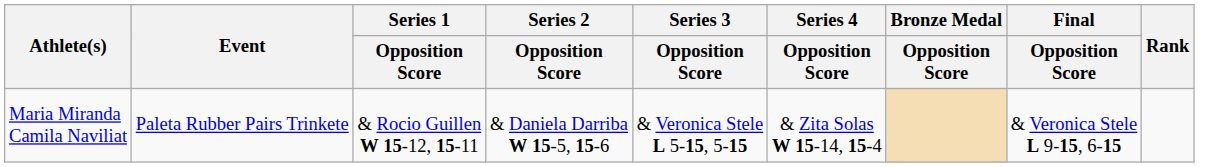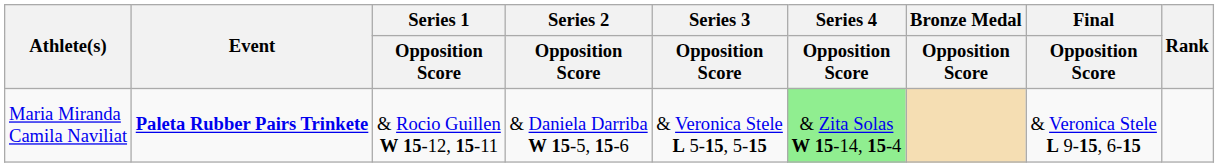(242, 125) normal -> (252, 125) bold
(827, 136) no background -> (846, 136) lightgreen background
